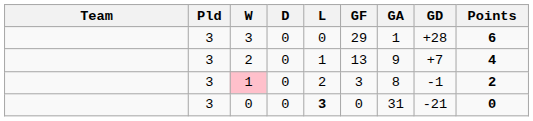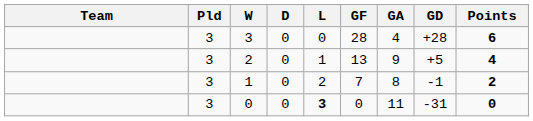(359, 38) 29 -> (359, 38) 28
(396, 38) 1 -> (396, 38) 4
(435, 60) +7 -> (435, 60) +5
(249, 82) pink background -> (249, 82) no background
(359, 82) 3 -> (359, 82) 7
(396, 105) 31 -> (396, 105) 11
(435, 105) -21 -> (435, 105) -31
